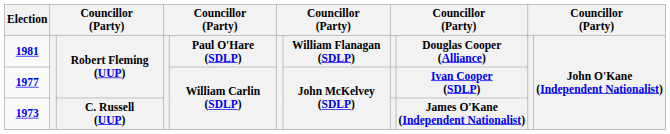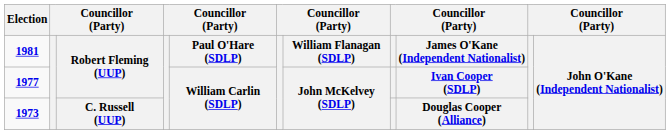(462, 51) Douglas Cooper (Alliance) -> (462, 51) James O'Kane (Independent Nationalist)
(462, 113) James O'Kane (Independent Nationalist) -> (462, 113) Douglas Cooper (Alliance)
